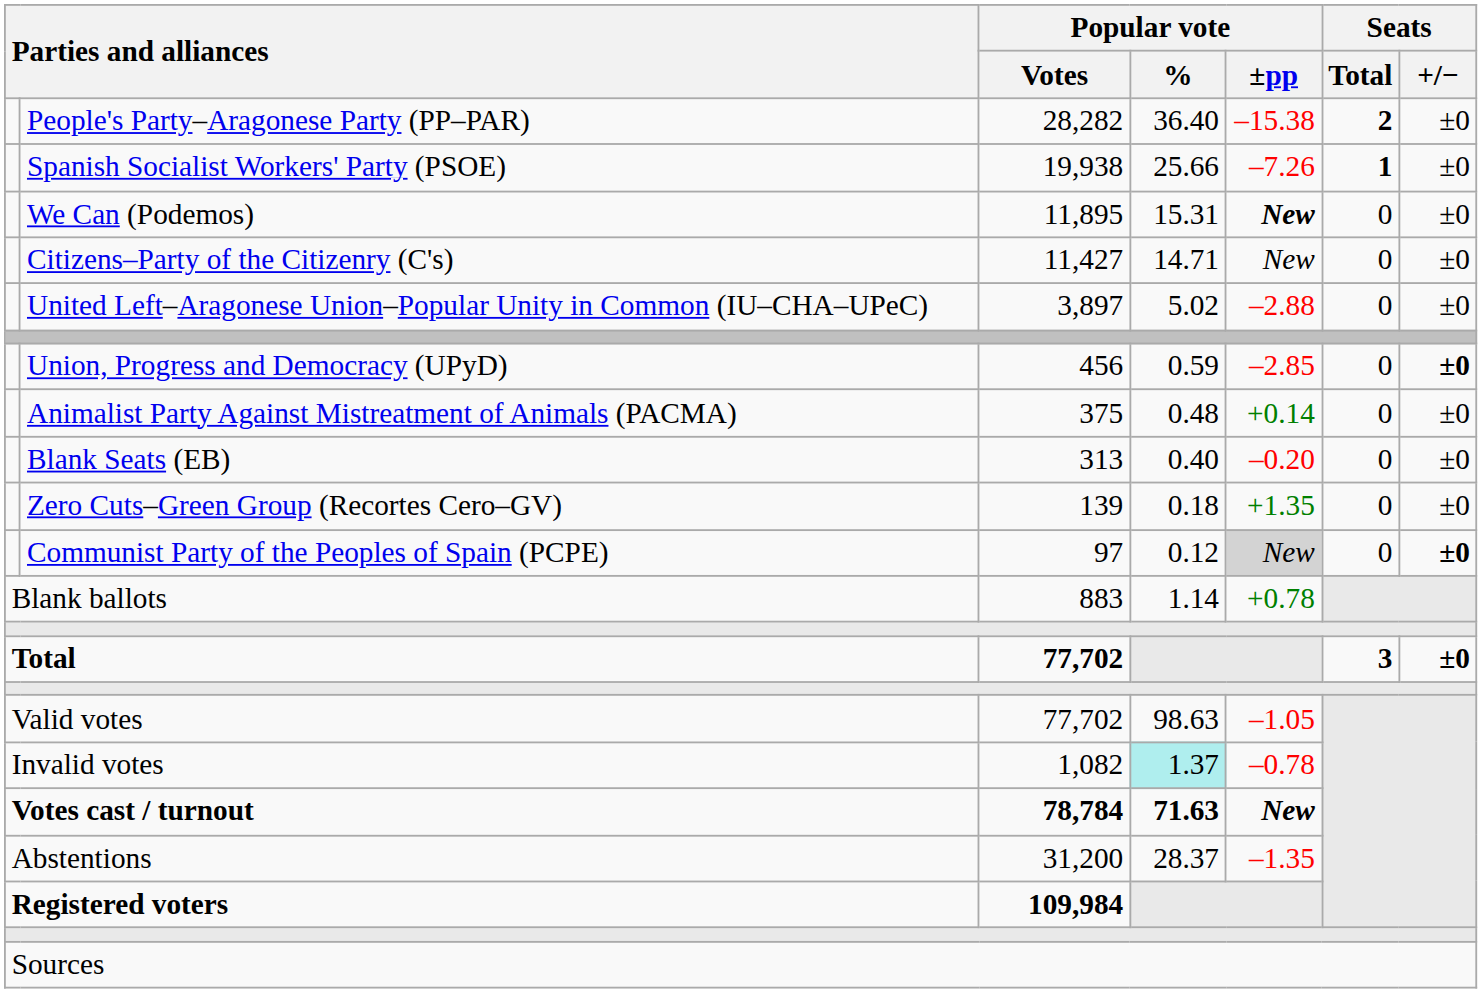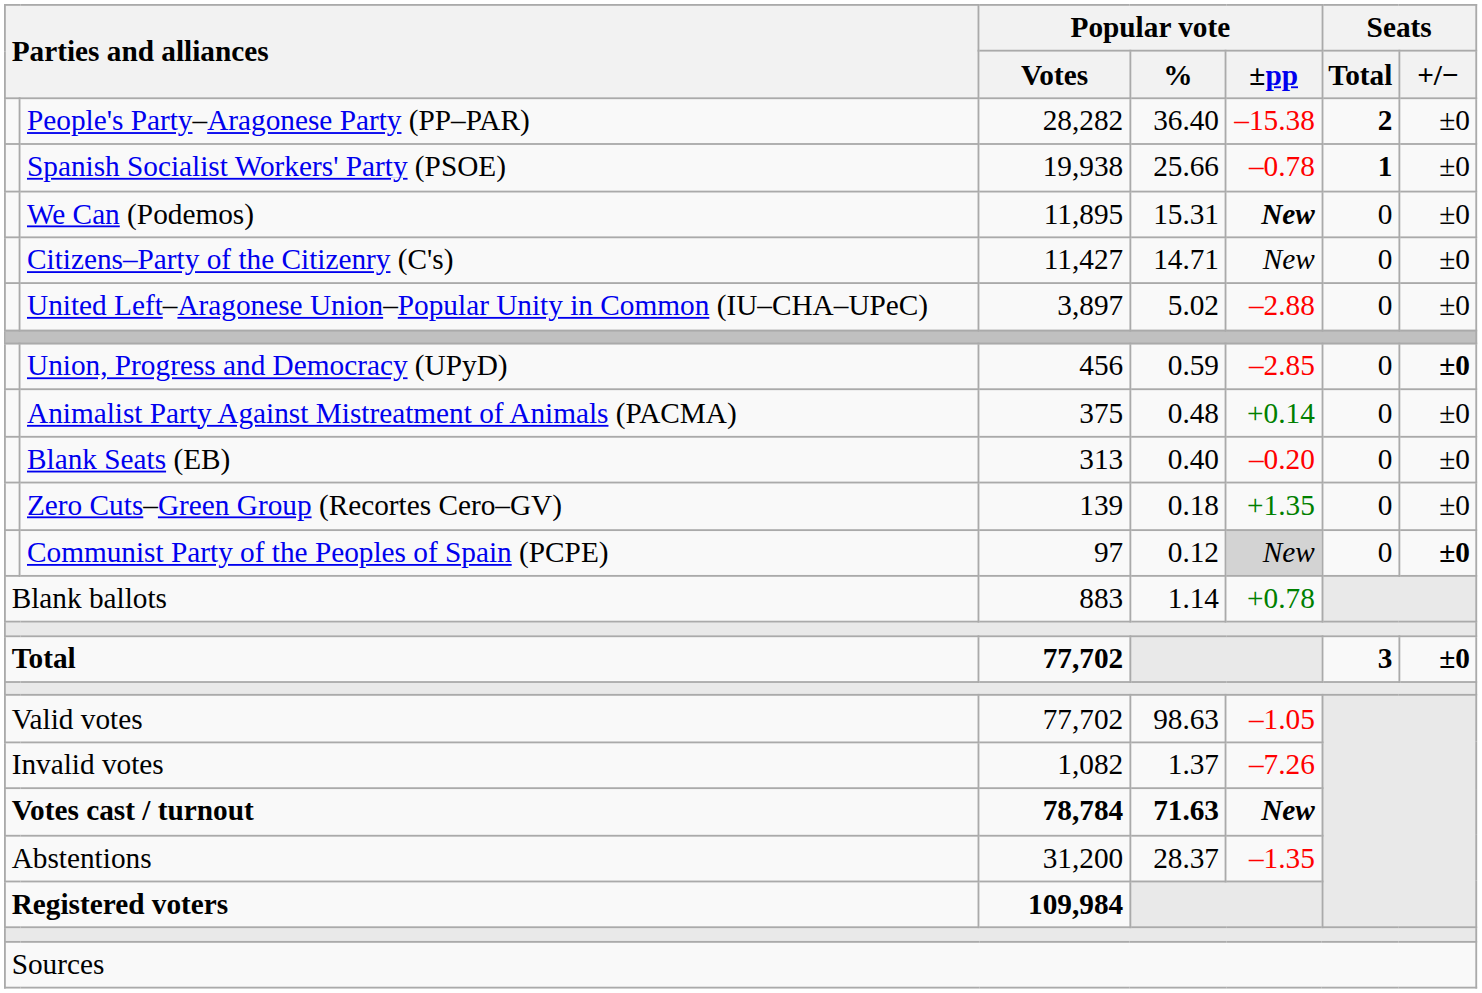(1282, 167) –7.26 -> (1282, 167) –0.78
(1193, 764) paleturquoise background -> (1193, 764) no background
(1282, 764) –0.78 -> (1282, 764) –7.26
